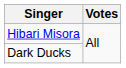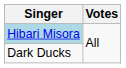(44, 33) no background -> (44, 33) lightblue background
